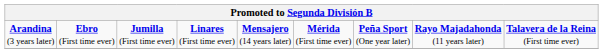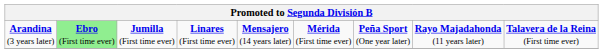(87, 34) no background -> (87, 34) lightgreen background
